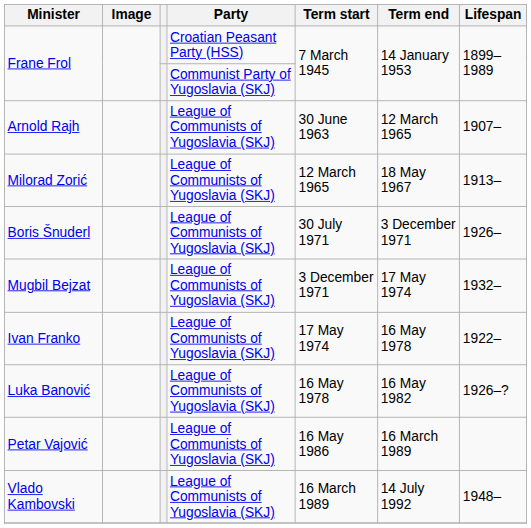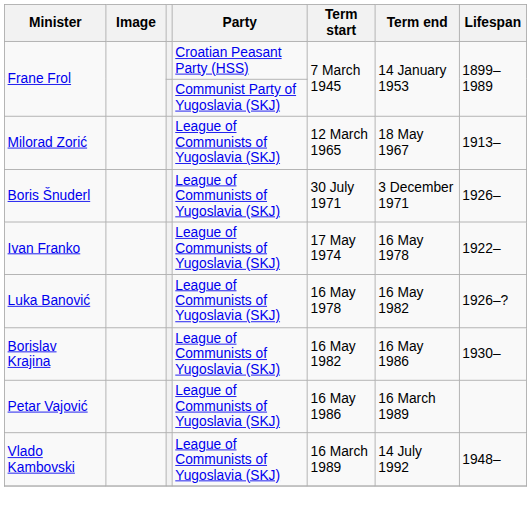- row: (44, 127)
- row: (49, 285)
+ row: (32, 353)
